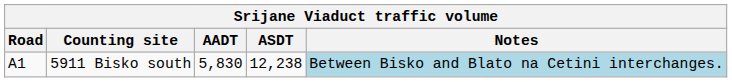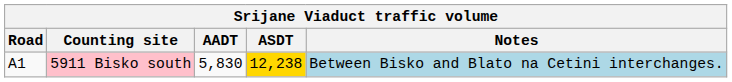(121, 64) no background -> (121, 64) pink background
(276, 64) no background -> (276, 64) gold background
